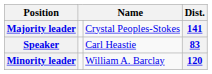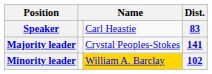rows swapped: (41, 45) <-> (41, 28)
(125, 61) no background -> (125, 61) gold background
(195, 61) 120 -> (195, 61) 102
